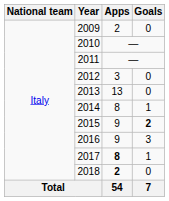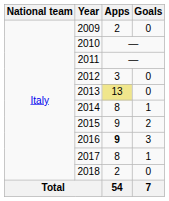(117, 92) no background -> (117, 92) khaki background
(148, 124) bold -> (148, 124) normal
(117, 140) normal -> (117, 140) bold
(117, 156) bold -> (117, 156) normal
(117, 172) bold -> (117, 172) normal
